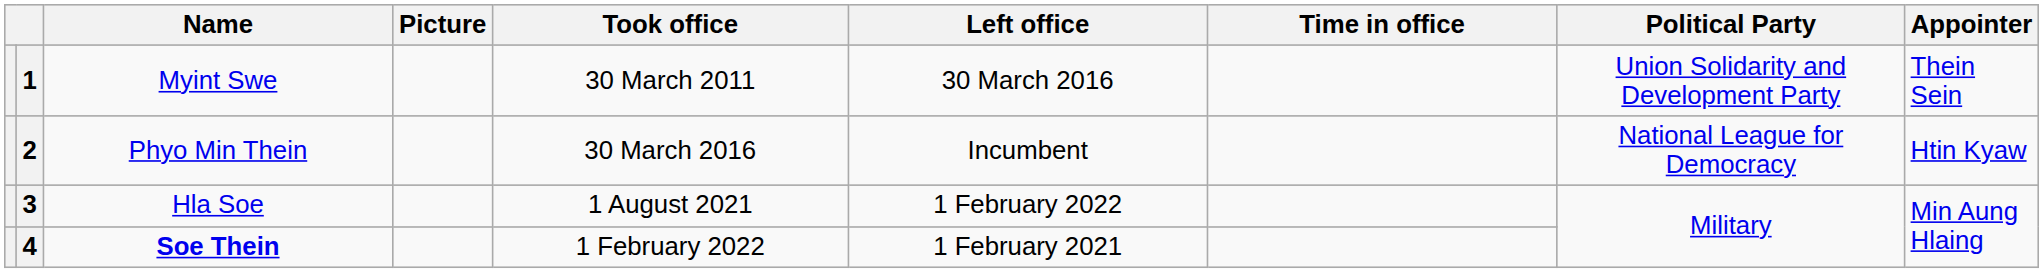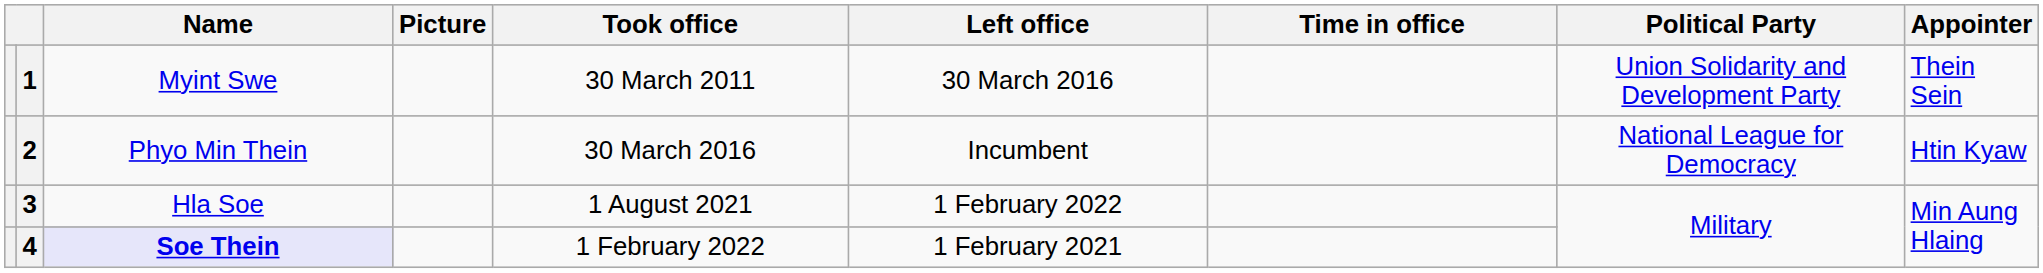(218, 246) no background -> (218, 246) lavender background
